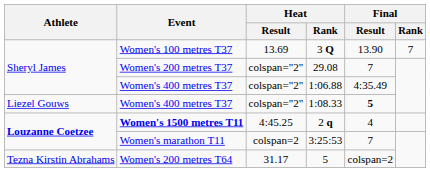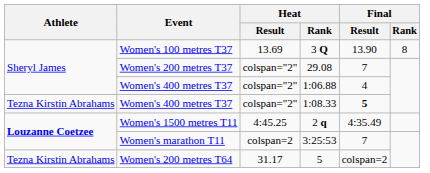(411, 49) 7 -> (405, 49) 8
(370, 86) 4:35.49 -> (364, 86) 4
(38, 104) Liezel Gouws -> (61, 104) Tezna Kirstin Abrahams
(182, 122) bold -> (179, 122) normal
(370, 122) 4 -> (364, 122) 4:35.49
